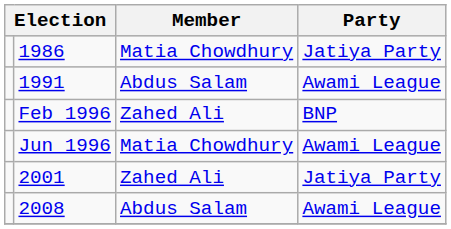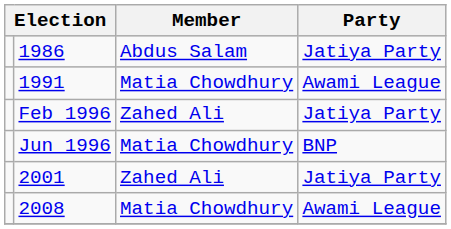(207, 52) Matia Chowdhury -> (184, 52) Abdus Salam
(184, 83) Abdus Salam -> (207, 83) Matia Chowdhury
(320, 114) BNP -> (372, 114) Jatiya Party
(372, 146) Awami League -> (320, 146) BNP
(184, 209) Abdus Salam -> (207, 209) Matia Chowdhury
